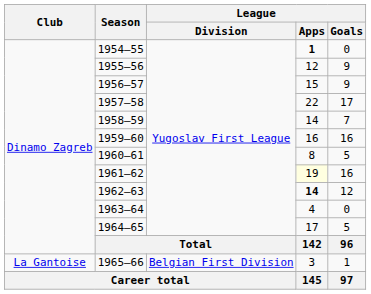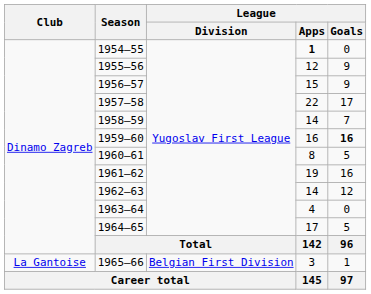(347, 138) normal -> (347, 138) bold
(312, 173) lightyellow background -> (312, 173) no background
(312, 191) bold -> (312, 191) normal
